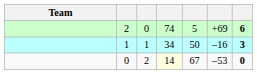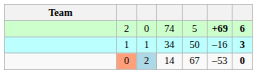(220, 28) normal -> (220, 28) bold
(127, 61) no background -> (127, 61) lightsalmon background
(147, 61) no background -> (147, 61) lightblue background
(169, 61) lightyellow background -> (169, 61) no background
